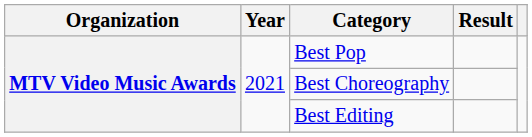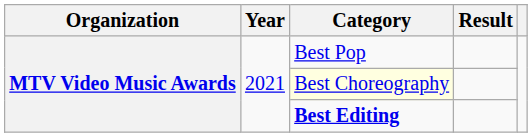(372, 83) no background -> (372, 83) lightyellow background
(344, 115) normal -> (347, 115) bold
